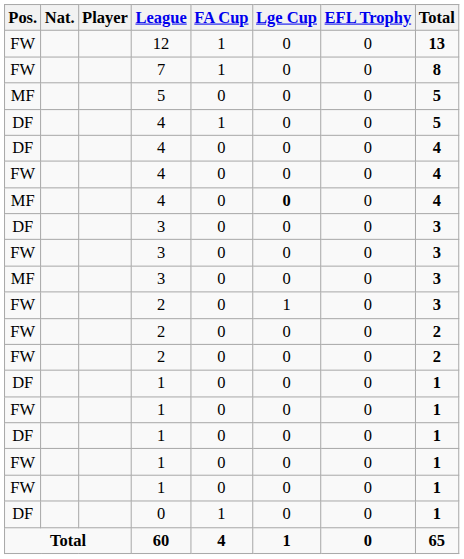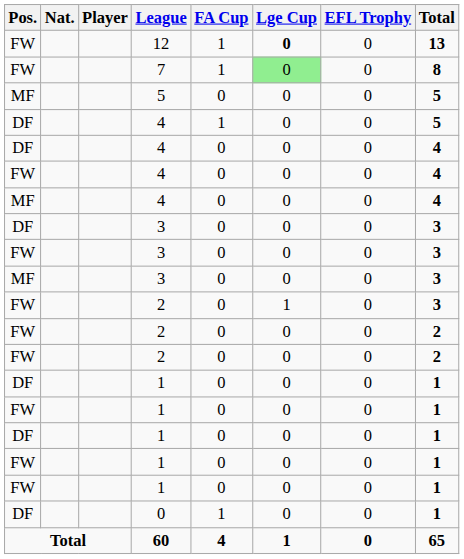(287, 43) normal -> (287, 43) bold
(287, 69) no background -> (287, 69) lightgreen background
(287, 200) bold -> (287, 200) normal
